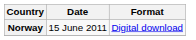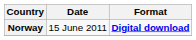(147, 27) normal -> (150, 27) bold
